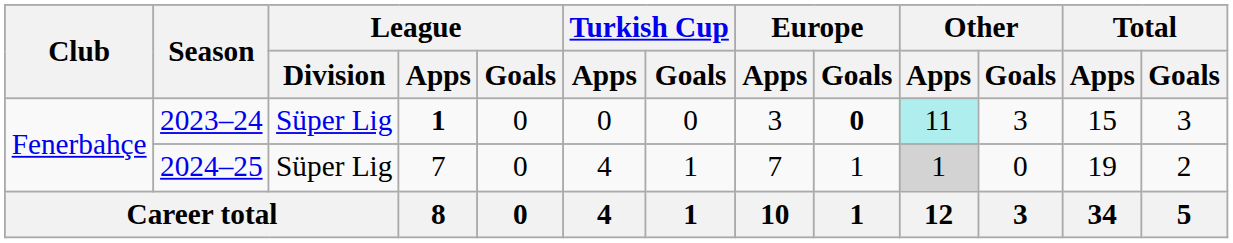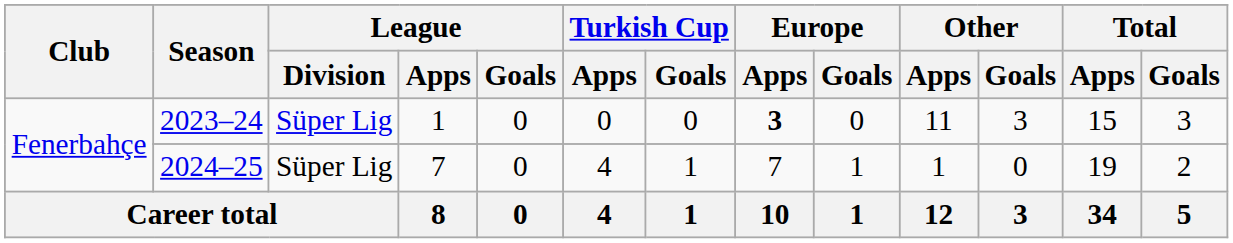(438, 120) bold -> (438, 120) normal
(775, 120) normal -> (775, 120) bold
(857, 120) bold -> (857, 120) normal
(939, 120) paleturquoise background -> (939, 120) no background
(939, 167) lightgrey background -> (939, 167) no background
